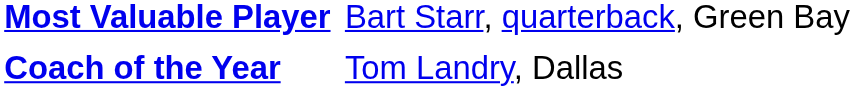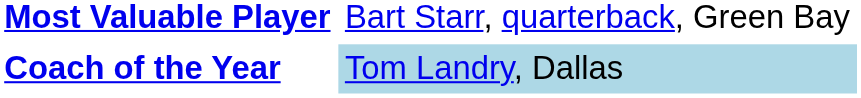(484, 68) no background -> (484, 68) lightblue background
